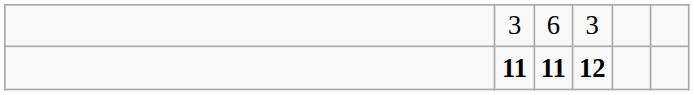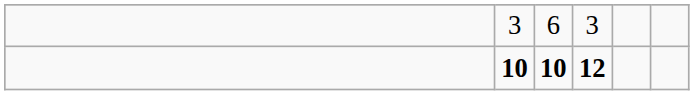(515, 67) 11 -> (515, 67) 10
(553, 67) 11 -> (553, 67) 10
